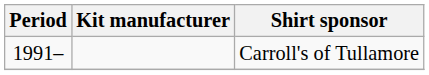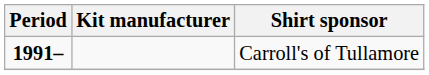(38, 52) normal -> (38, 52) bold
